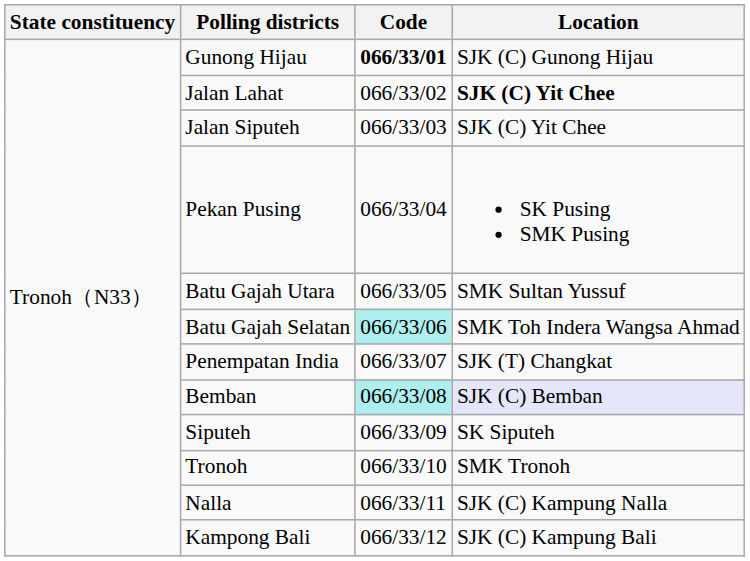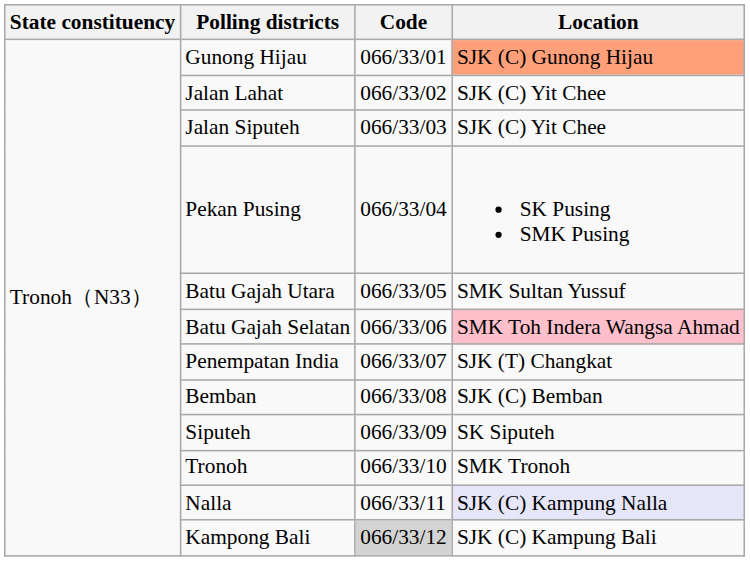(404, 56) bold -> (404, 56) normal
(555, 56) no background -> (555, 56) lightsalmon background
(536, 92) bold -> (531, 92) normal
(404, 325) paleturquoise background -> (404, 325) no background
(598, 325) no background -> (598, 325) pink background
(404, 396) paleturquoise background -> (404, 396) no background
(530, 396) lavender background -> (530, 396) no background
(562, 502) no background -> (562, 502) lavender background
(404, 537) no background -> (404, 537) lightgrey background
